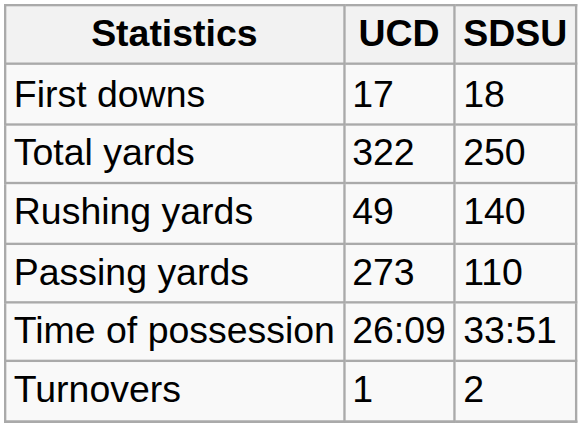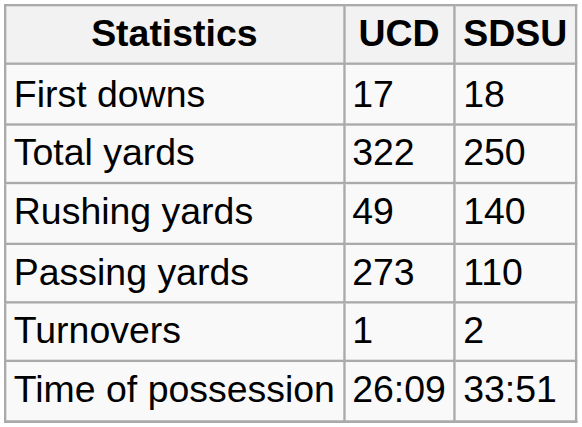rows swapped: (97, 390) <-> (174, 331)
